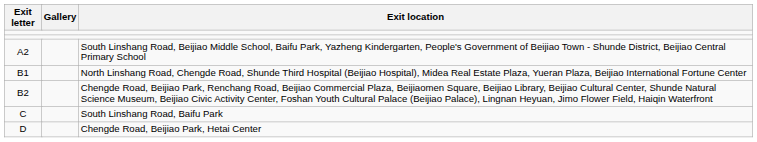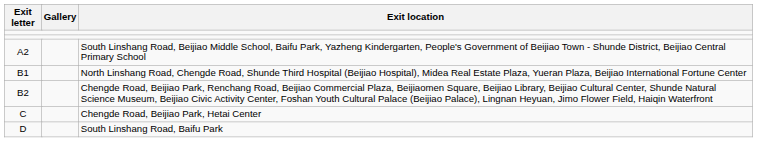(152, 114) South Linshang Road, Baifu Park -> (171, 114) Chengde Road, Beijiao Park, Hetai Center
(171, 129) Chengde Road, Beijiao Park, Hetai Center -> (152, 129) South Linshang Road, Baifu Park
